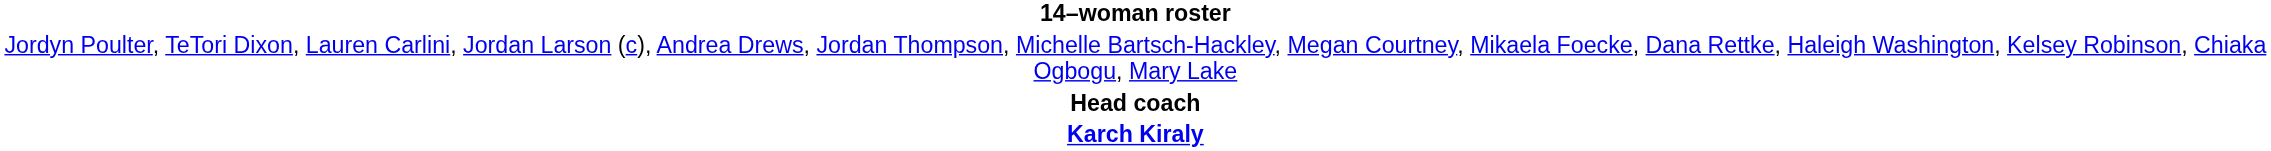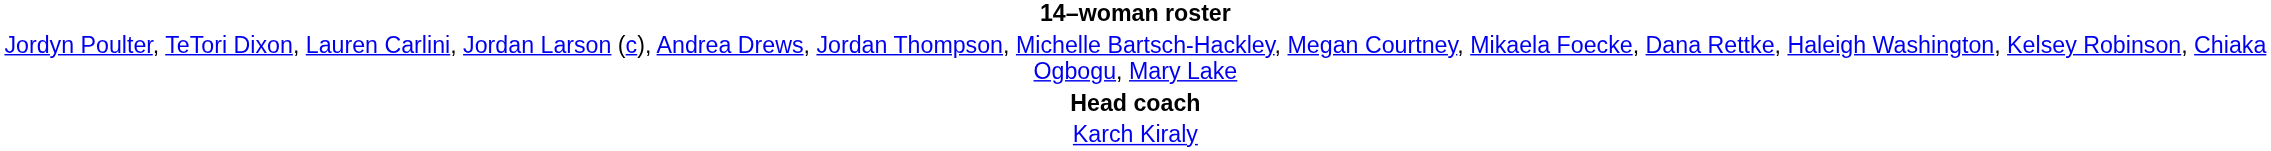(1135, 134) bold -> (1135, 134) normal
